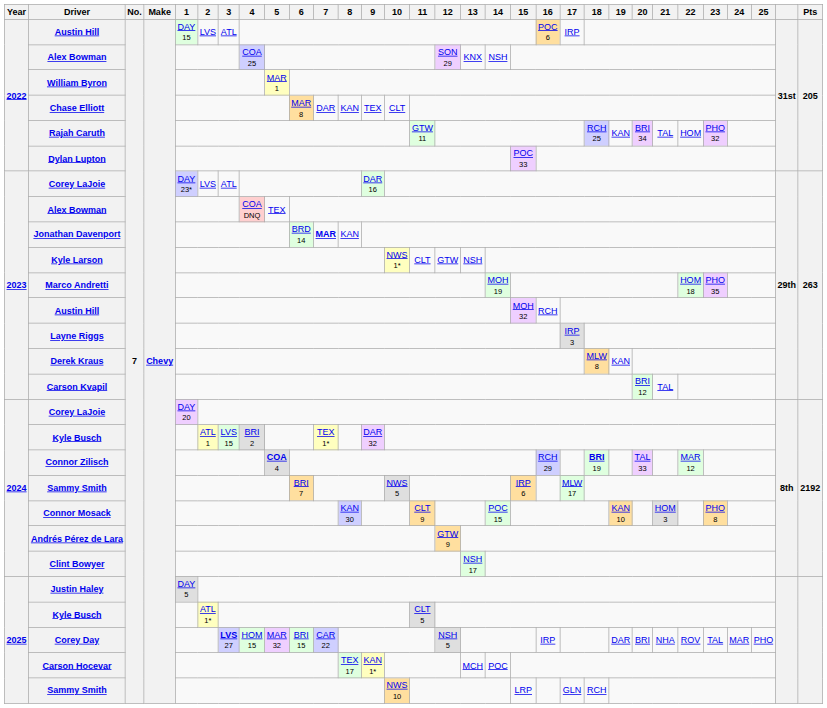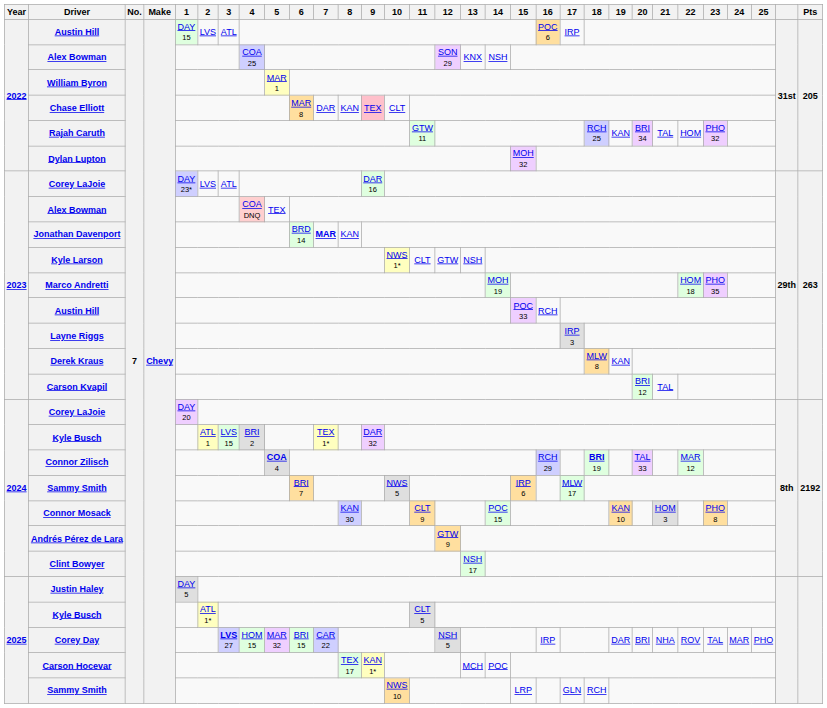(373, 108) no background -> (373, 108) pink background
(523, 158) POC 33 -> (523, 158) MOH 32
(523, 310) MOH 32 -> (523, 310) POC 33
